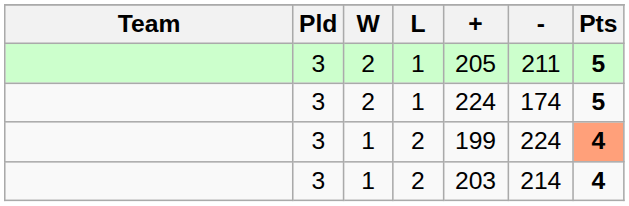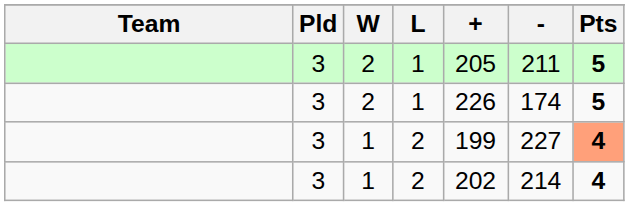(476, 102) 224 -> (476, 102) 226
(541, 141) 224 -> (541, 141) 227
(476, 180) 203 -> (476, 180) 202
